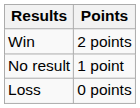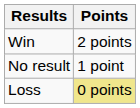(105, 90) no background -> (105, 90) khaki background
